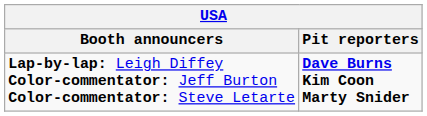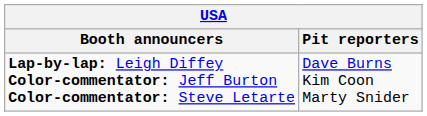(356, 82) bold -> (356, 82) normal
